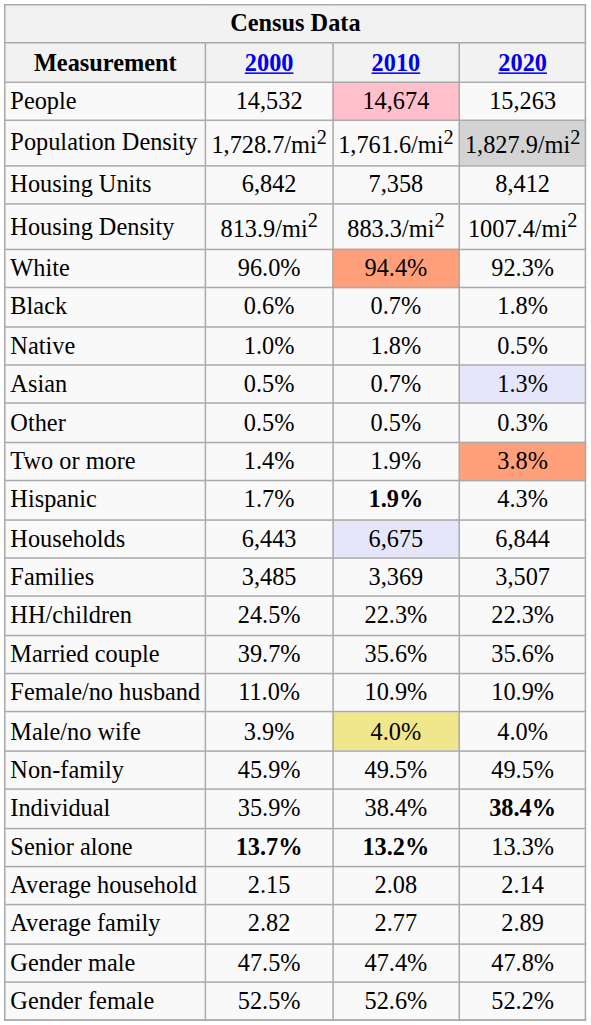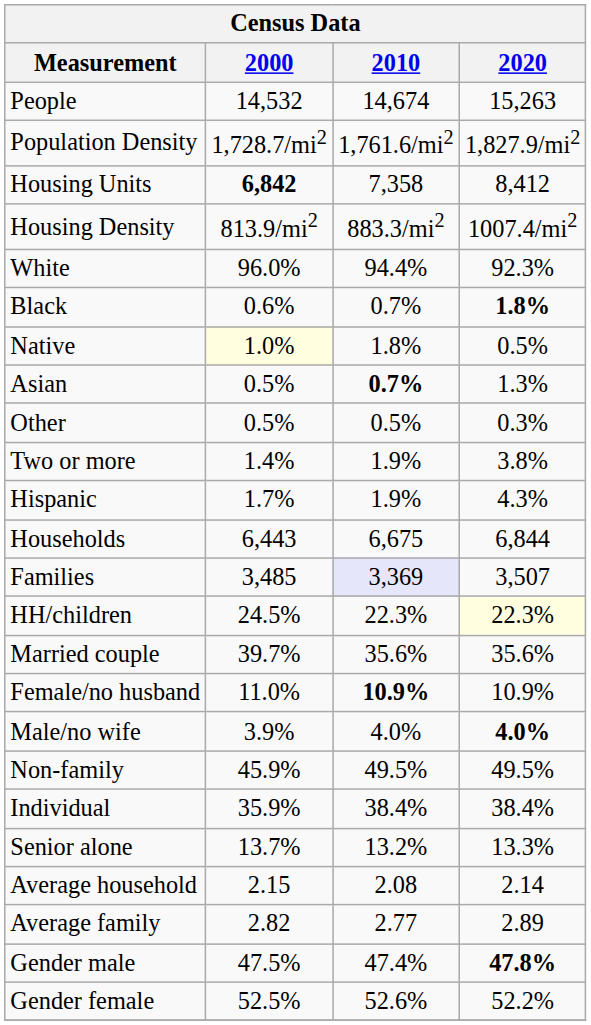(396, 100) pink background -> (396, 100) no background
(523, 142) lightgrey background -> (523, 142) no background
(269, 184) normal -> (269, 184) bold
(396, 268) lightsalmon background -> (396, 268) no background
(523, 306) normal -> (523, 306) bold
(269, 345) no background -> (269, 345) lightyellow background
(396, 384) normal -> (396, 384) bold
(523, 384) lavender background -> (523, 384) no background
(523, 461) lightsalmon background -> (523, 461) no background
(396, 499) bold -> (396, 499) normal
(396, 538) lavender background -> (396, 538) no background
(396, 576) no background -> (396, 576) lavender background
(523, 615) no background -> (523, 615) lightyellow background
(396, 692) normal -> (396, 692) bold
(396, 731) khaki background -> (396, 731) no background
(523, 731) normal -> (523, 731) bold
(523, 808) bold -> (523, 808) normal
(269, 846) bold -> (269, 846) normal
(396, 846) bold -> (396, 846) normal
(523, 962) normal -> (523, 962) bold
